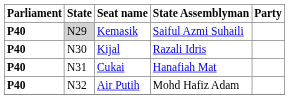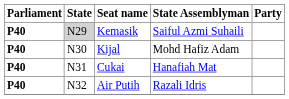(180, 49) Razali Idris -> (196, 49) Mohd Hafiz Adam
(196, 85) Mohd Hafiz Adam -> (180, 85) Razali Idris
